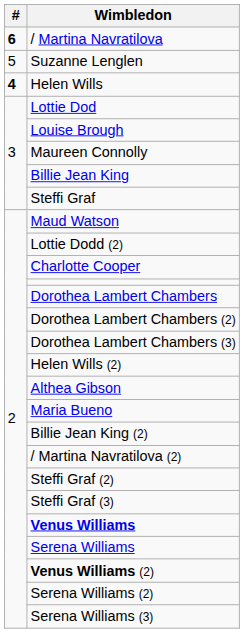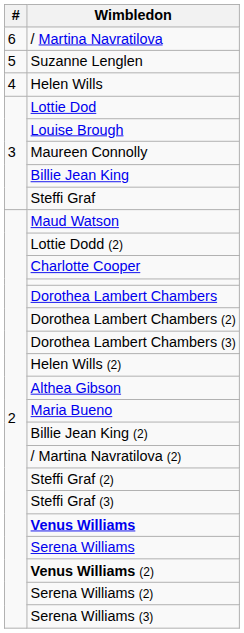(12, 38) bold -> (12, 38) normal
(12, 84) bold -> (12, 84) normal
